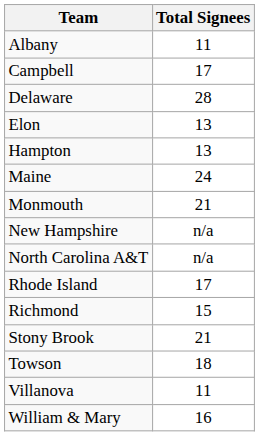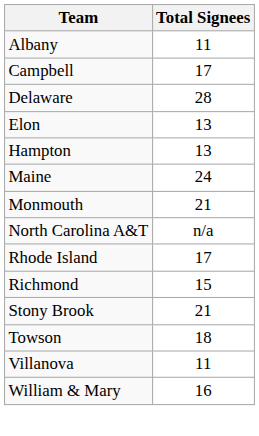- row: (63, 230)
